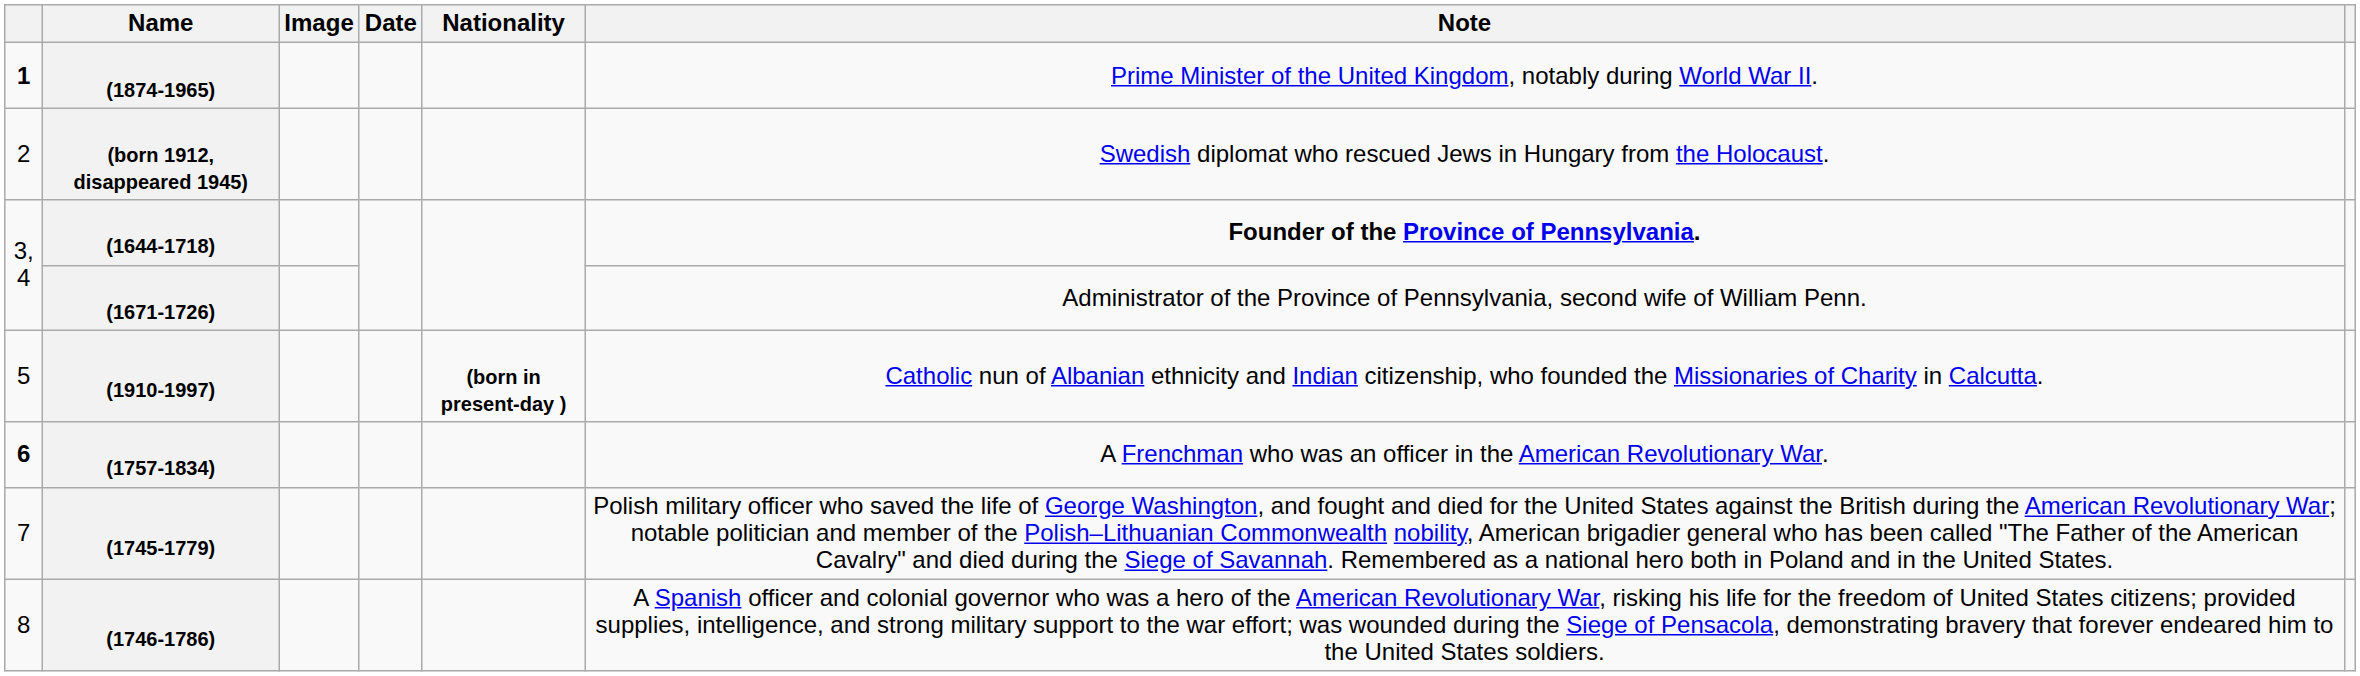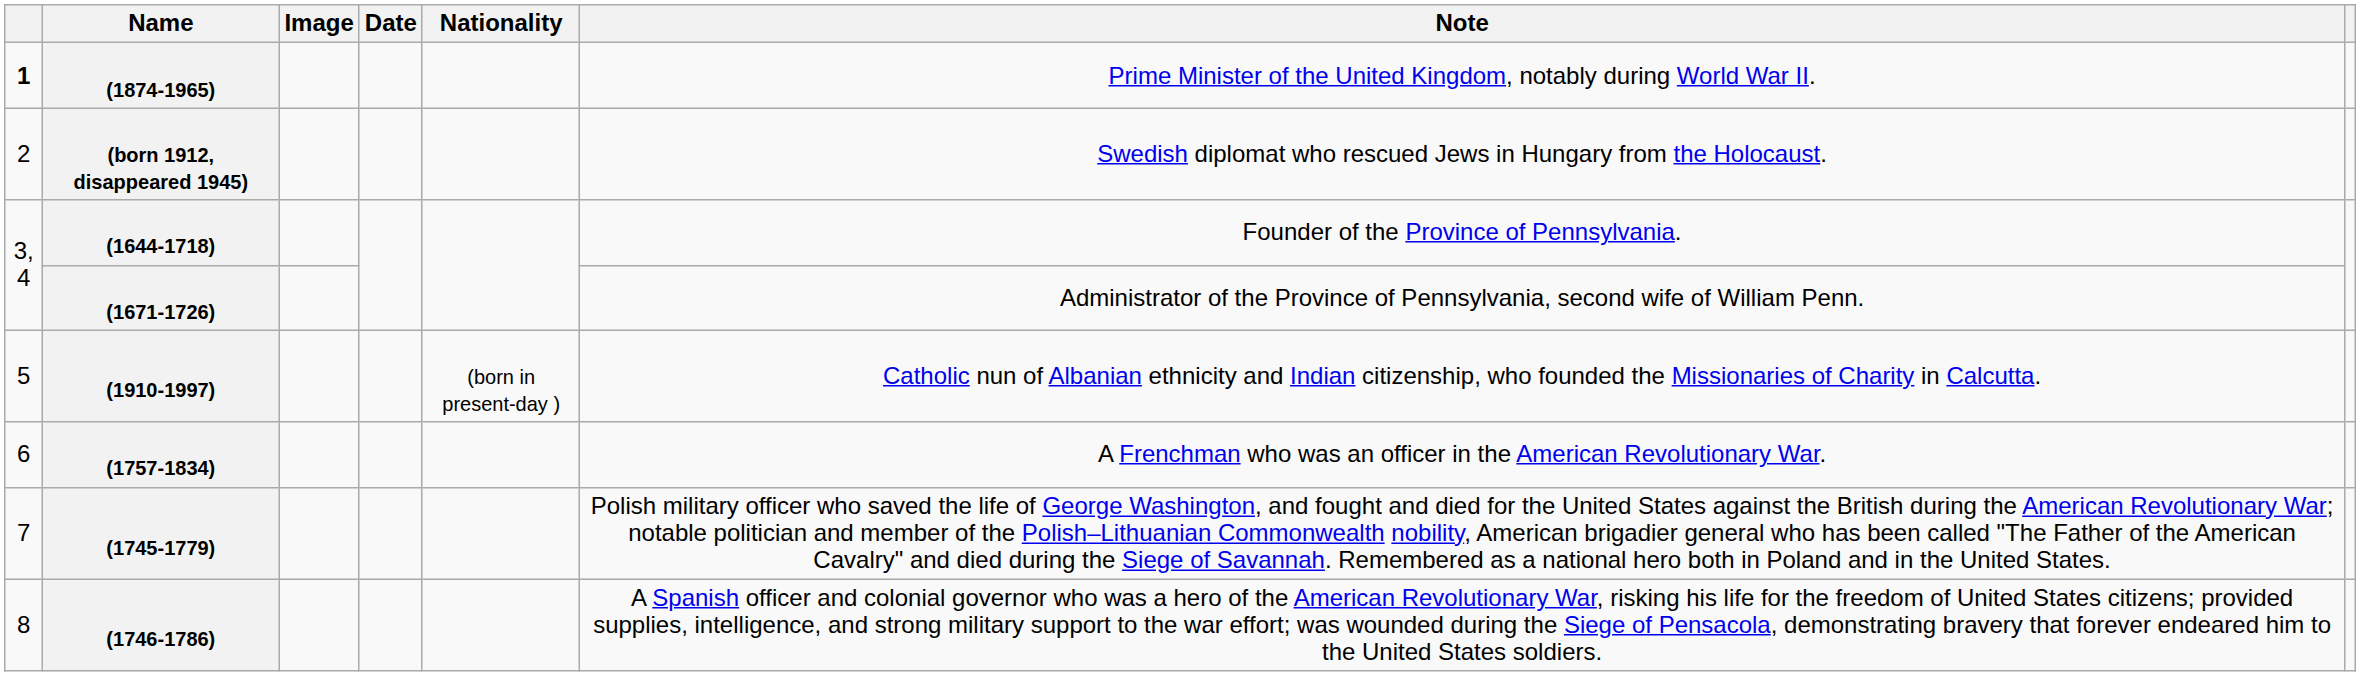(1464, 232) bold -> (1462, 232) normal
(504, 389) bold -> (501, 390) normal
(24, 454) bold -> (24, 454) normal
